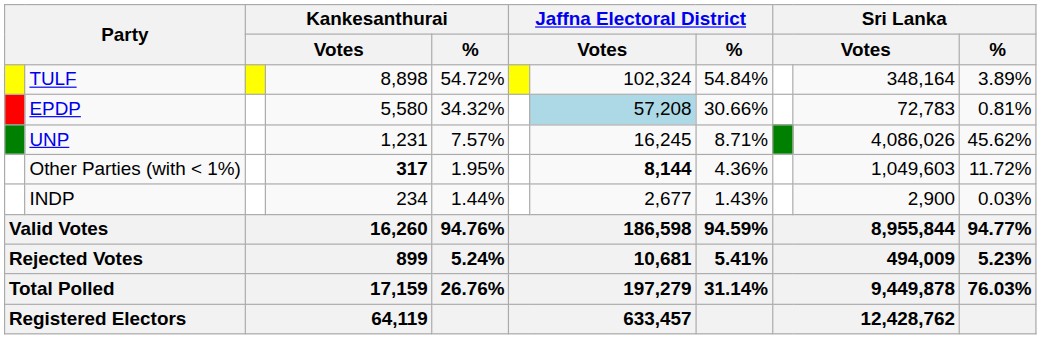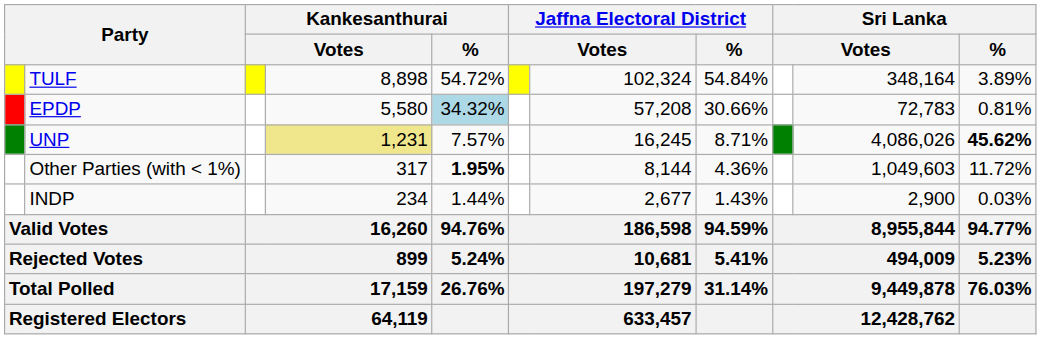(472, 109) no background -> (472, 109) lightblue background
(663, 109) lightblue background -> (663, 109) no background
(404, 139) no background -> (404, 139) khaki background
(1000, 139) normal -> (1000, 139) bold
(412, 169) bold -> (412, 169) normal
(478, 169) normal -> (478, 169) bold
(668, 169) bold -> (668, 169) normal
